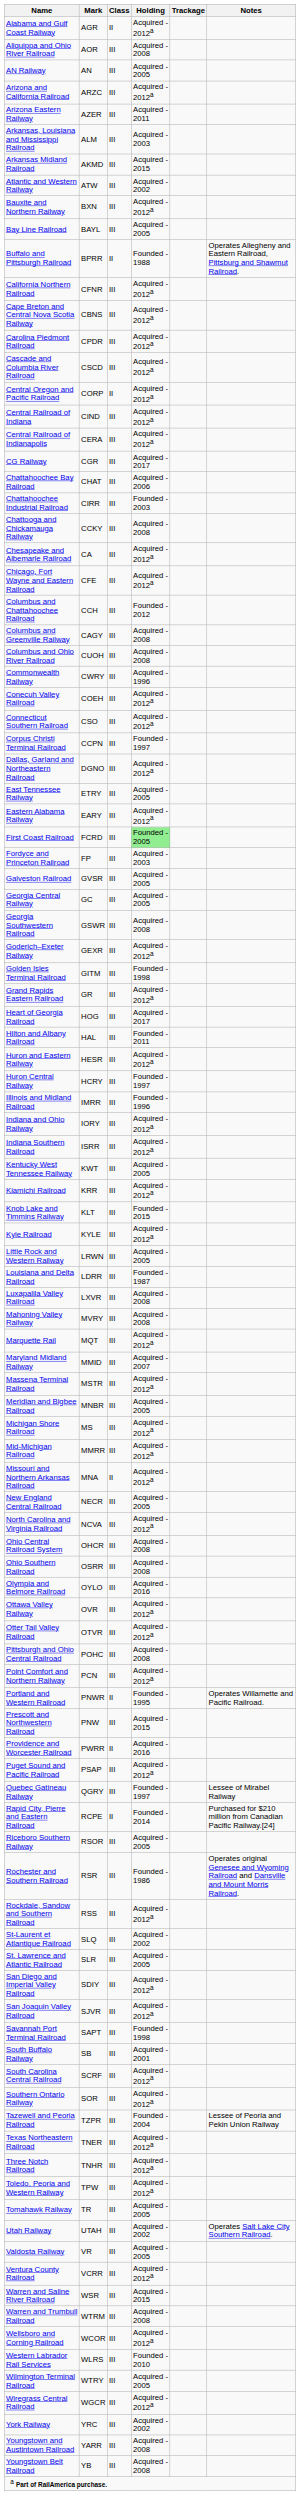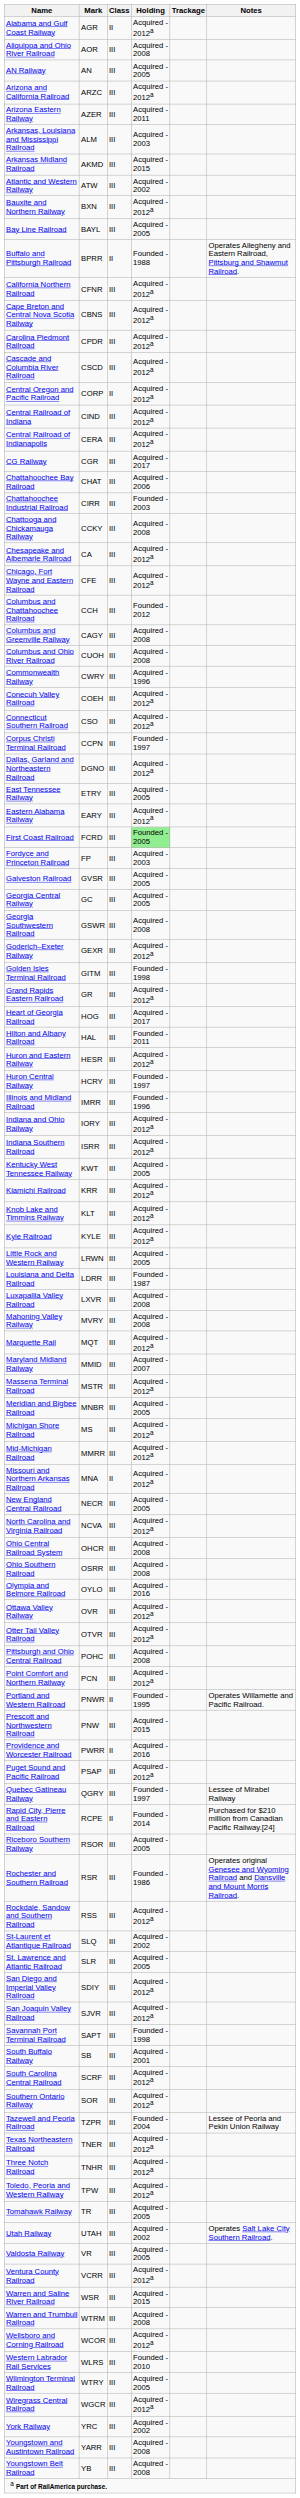(151, 1212) Founded - 2015 -> (151, 1213) Acquired - 2012a
